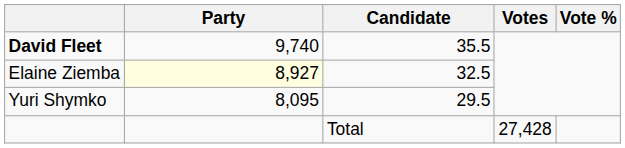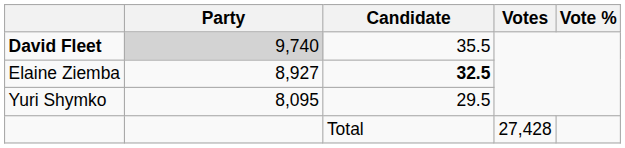(297, 45) no background -> (297, 45) lightgrey background
(297, 73) lightyellow background -> (297, 73) no background
(473, 73) normal -> (473, 73) bold
